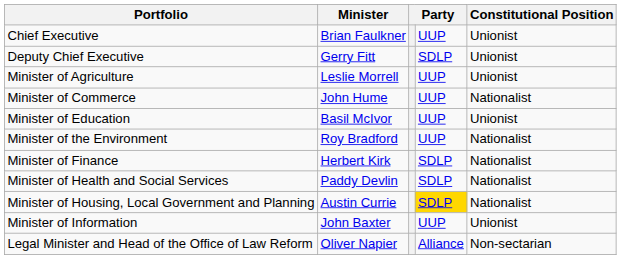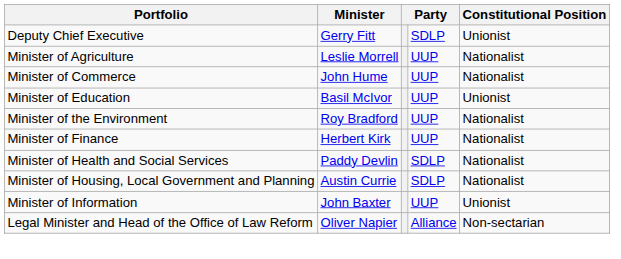- row: (53, 35)
(494, 77) Unionist -> (493, 56) Nationalist
(435, 160) SDLP -> (424, 139) UUP
(435, 202) gold background -> (428, 181) no background
